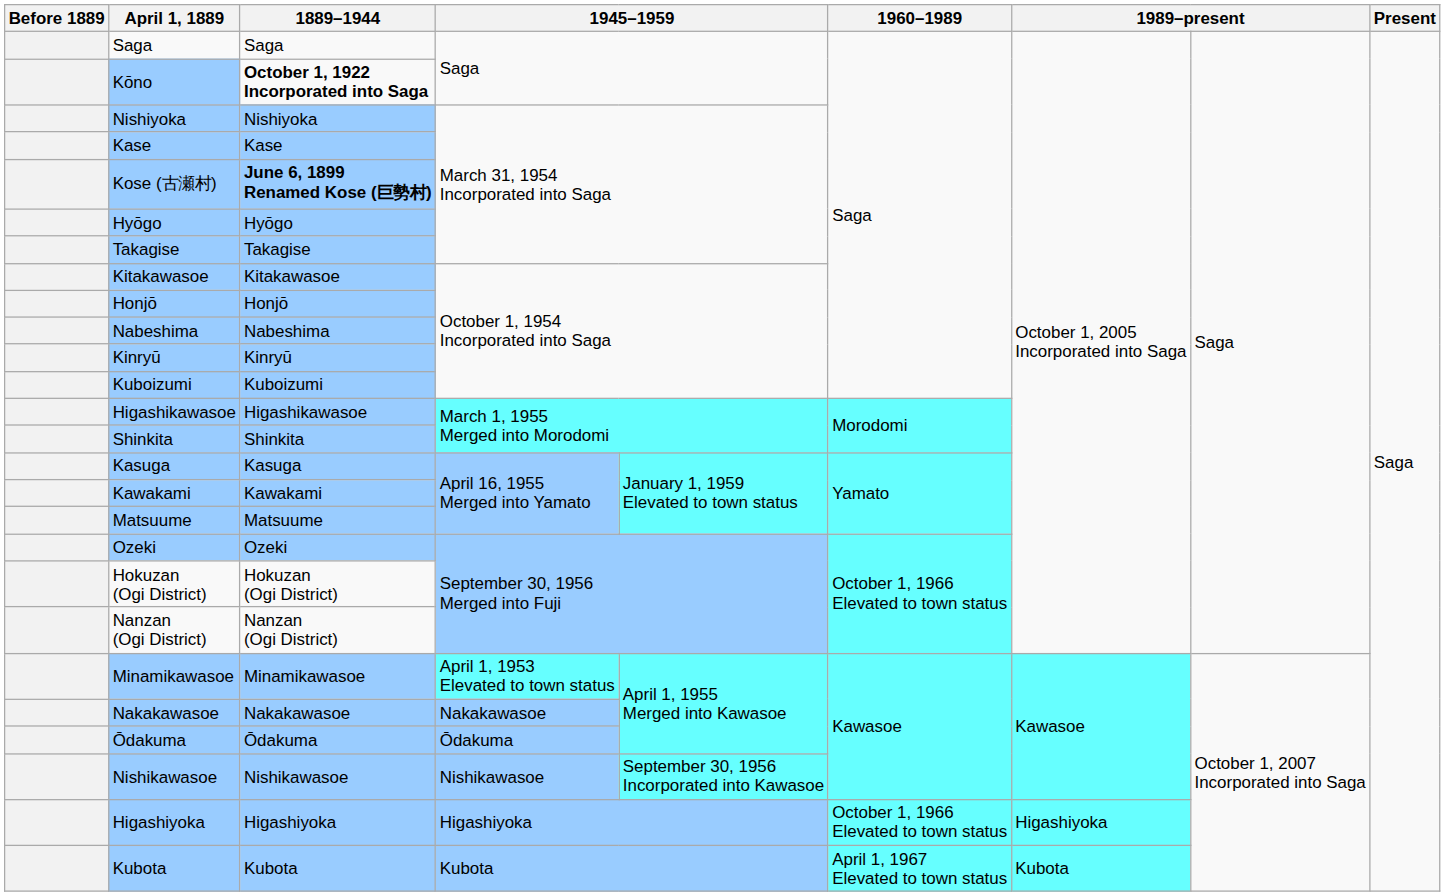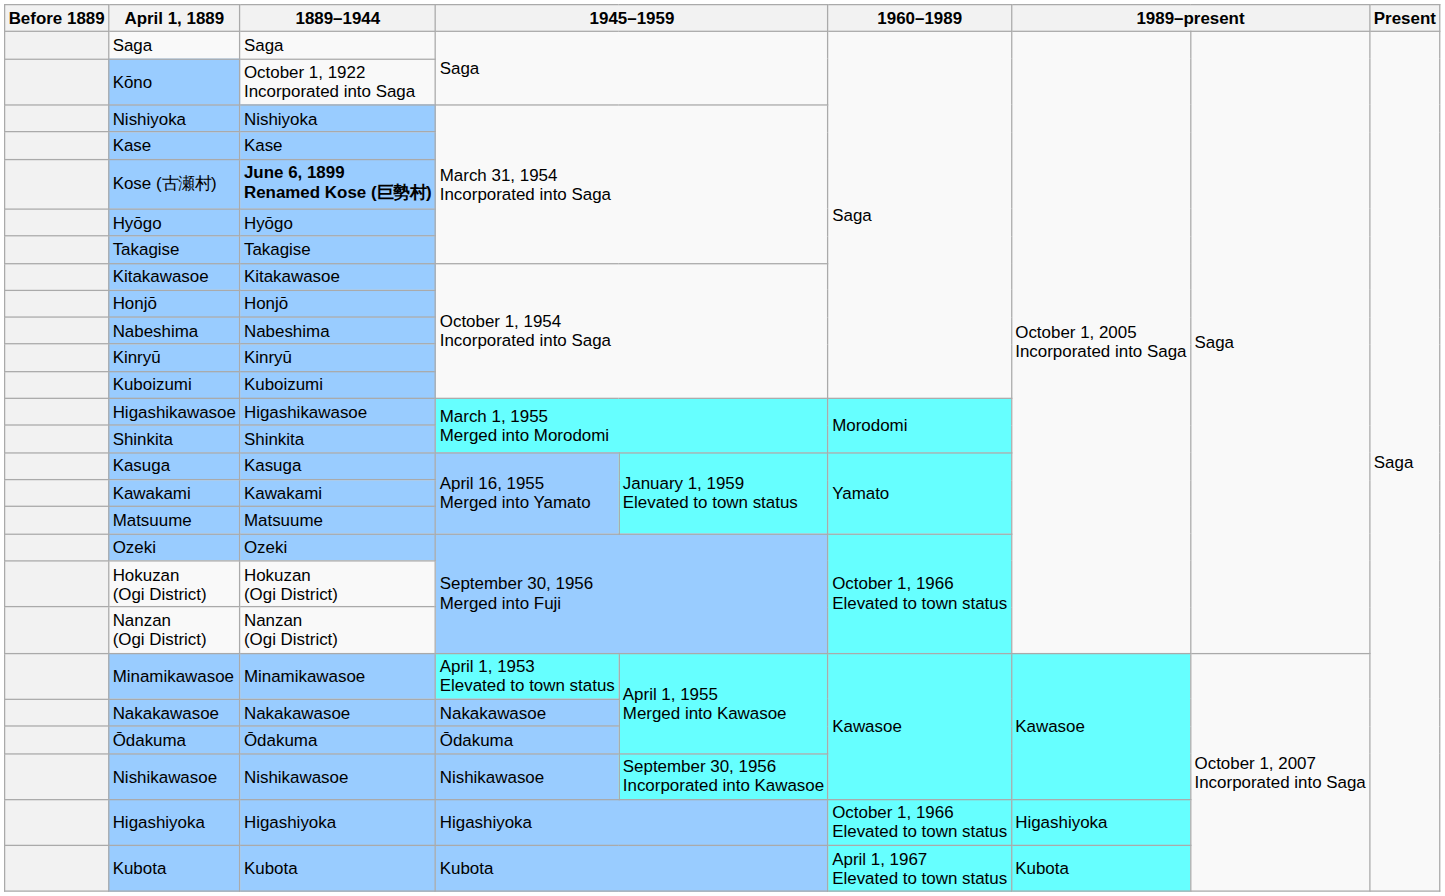(336, 82) bold -> (330, 82) normal
